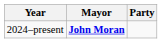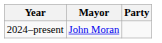(97, 29) bold -> (94, 29) normal
